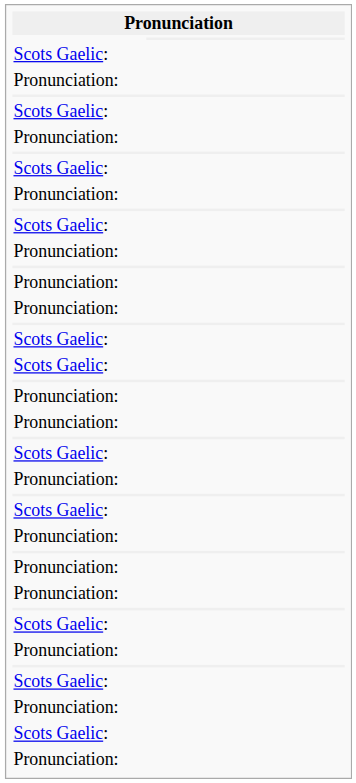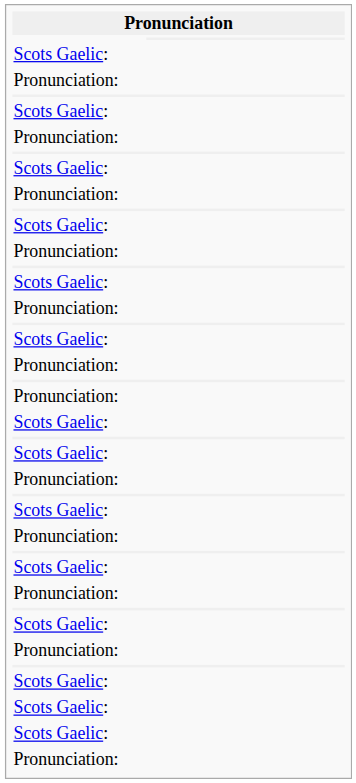(66, 282) Pronunciation: -> (61, 282) Scots Gaelic:
(61, 365) Scots Gaelic: -> (66, 365) Pronunciation:
(66, 422) Pronunciation: -> (61, 422) Scots Gaelic:
(66, 567) Pronunciation: -> (61, 567) Scots Gaelic:
(66, 707) Pronunciation: -> (61, 707) Scots Gaelic:
